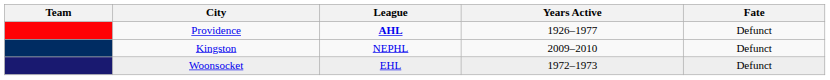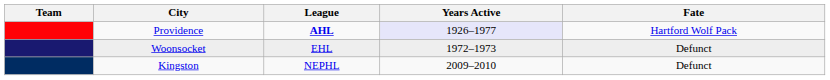(572, 30) no background -> (471, 30) lavender background
(754, 30) Defunct -> (694, 30) Hartford Wolf Pack
rows swapped: (216, 65) <-> (216, 48)
